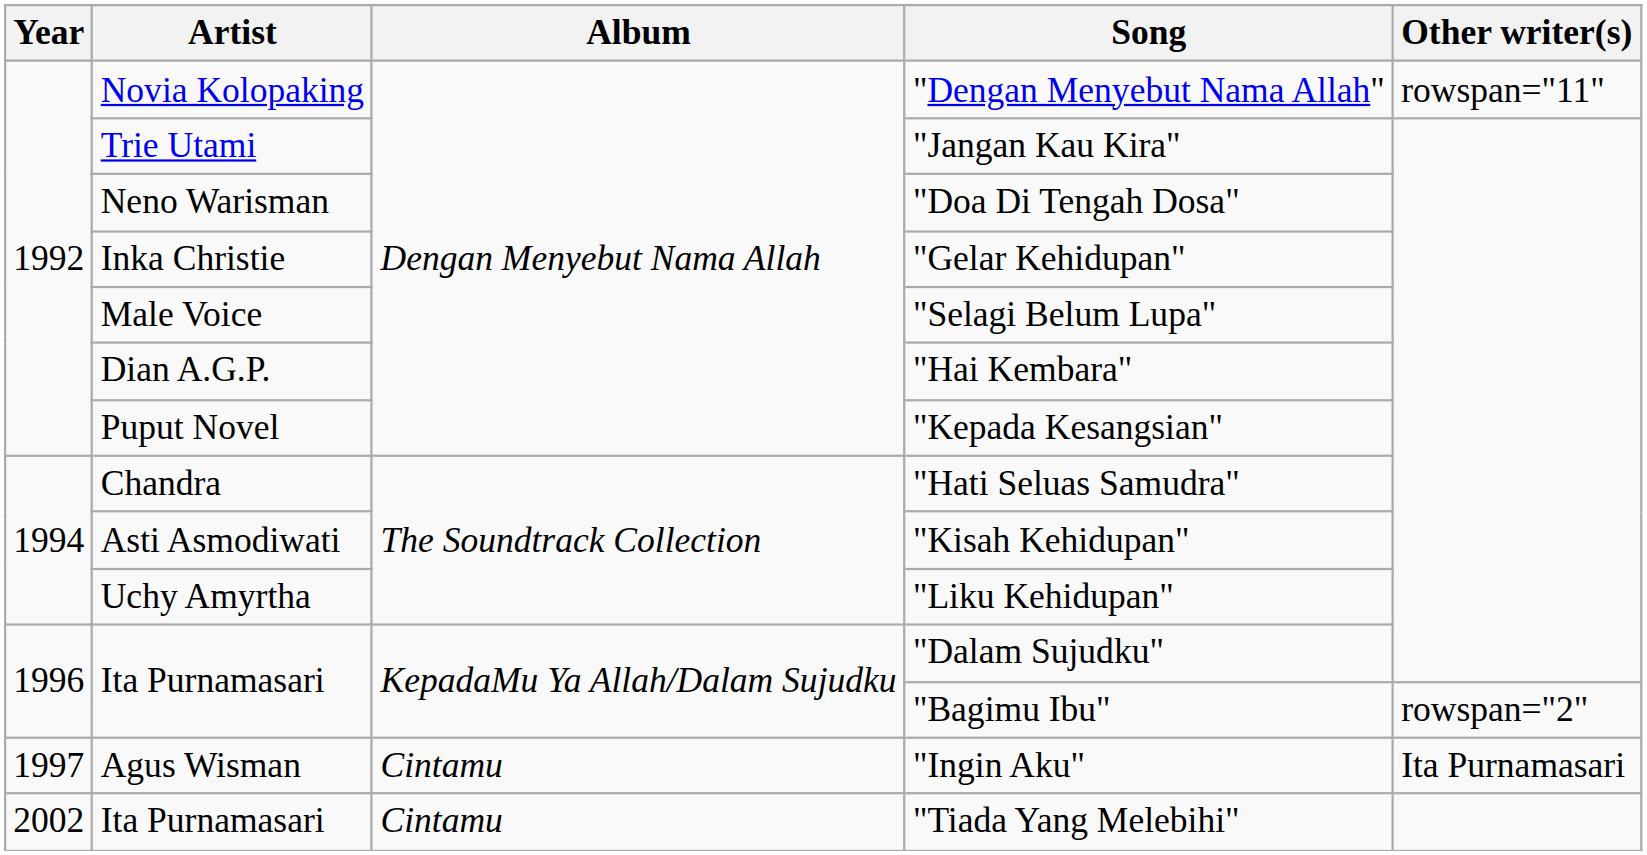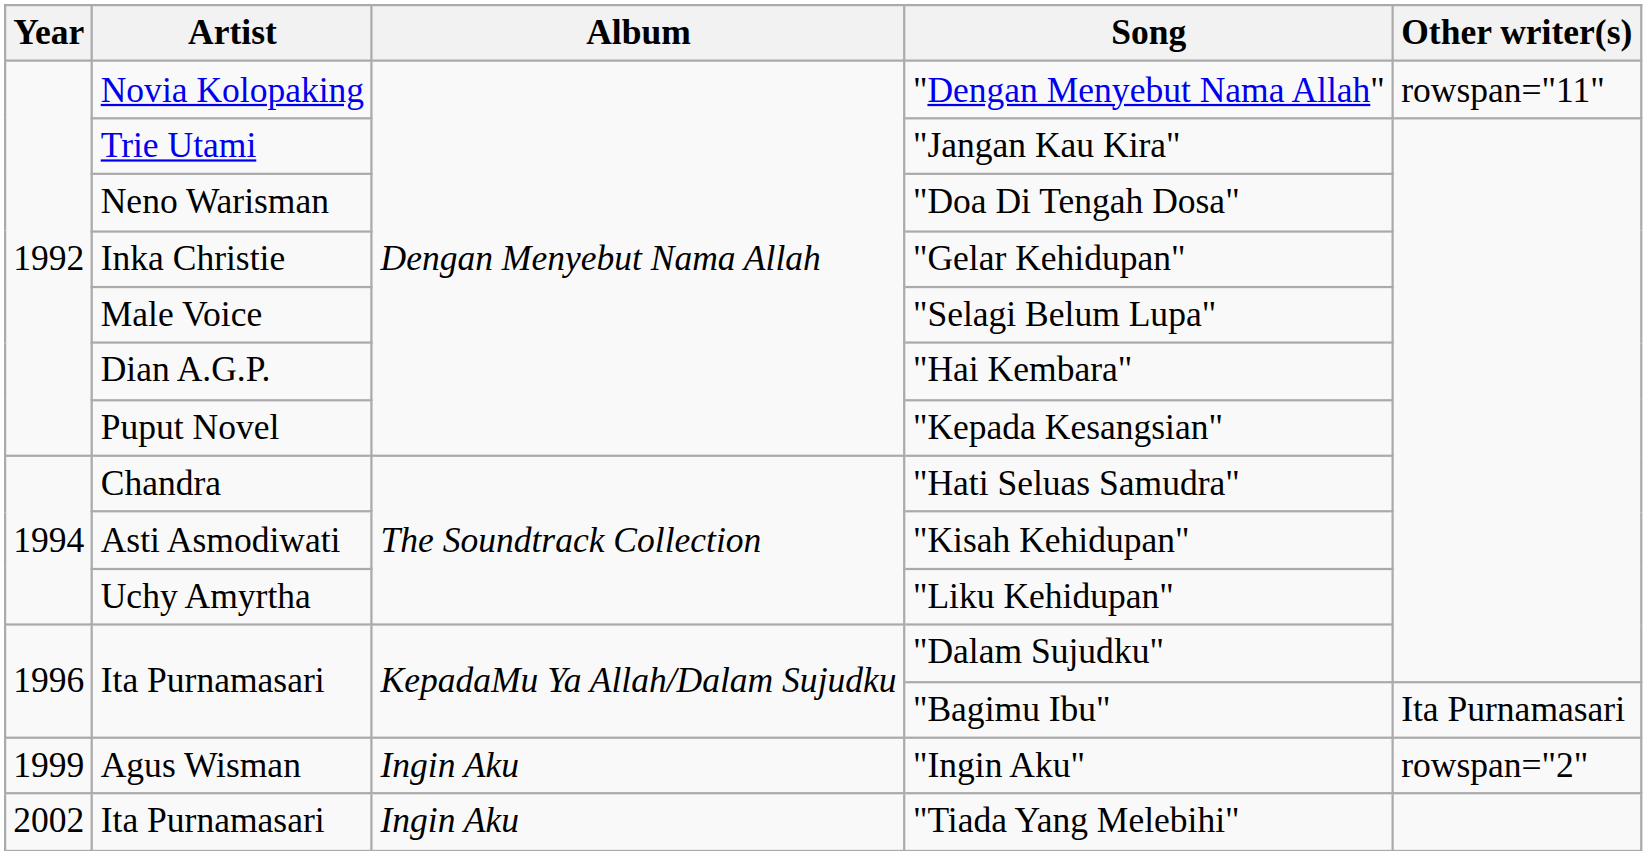(1495, 708) rowspan="2" -> (1513, 708) Ita Purnamasari
(49, 764) 1997 -> (49, 764) 1999
(442, 764) Cintamu -> (450, 764) Ingin Aku
(1513, 764) Ita Purnamasari -> (1495, 764) rowspan="2"
(442, 821) Cintamu -> (450, 821) Ingin Aku
